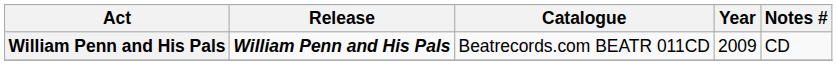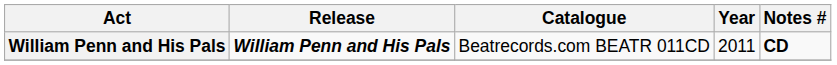(737, 45) 2009 -> (737, 45) 2011
(777, 45) normal -> (776, 45) bold
